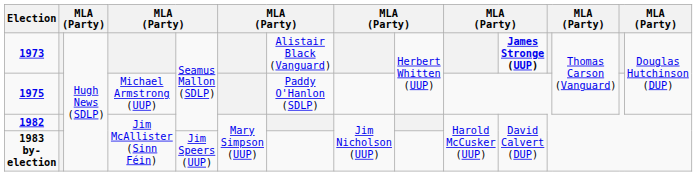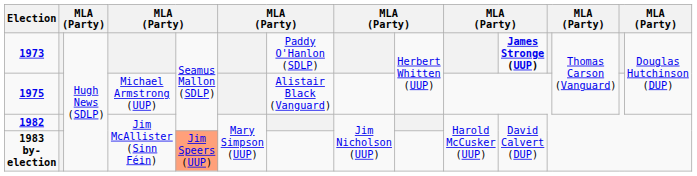(300, 53) Alistair Black (Vanguard) -> (300, 53) Paddy O'Hanlon (SDLP)
(300, 94) Paddy O'Hanlon (SDLP) -> (300, 94) Alistair Black (Vanguard)
(197, 151) no background -> (197, 151) lightsalmon background
